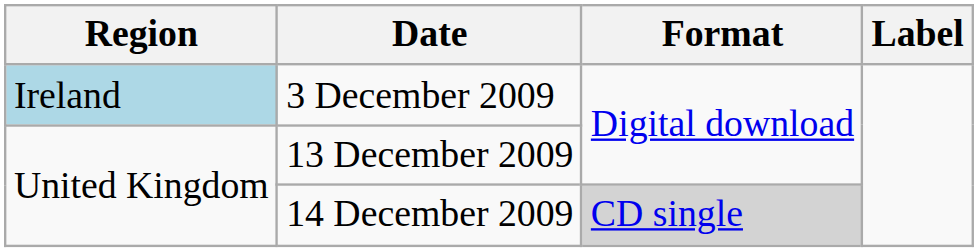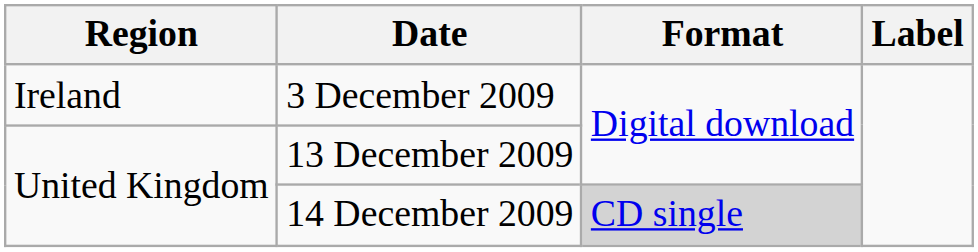(67, 94) lightblue background -> (67, 94) no background
